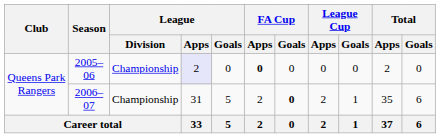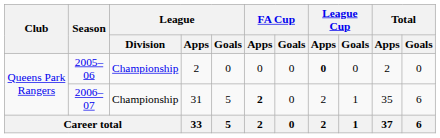(196, 68) lavender background -> (196, 68) no background
(260, 68) bold -> (260, 68) normal
(323, 68) normal -> (323, 68) bold
(260, 99) normal -> (260, 99) bold
(292, 99) bold -> (292, 99) normal
